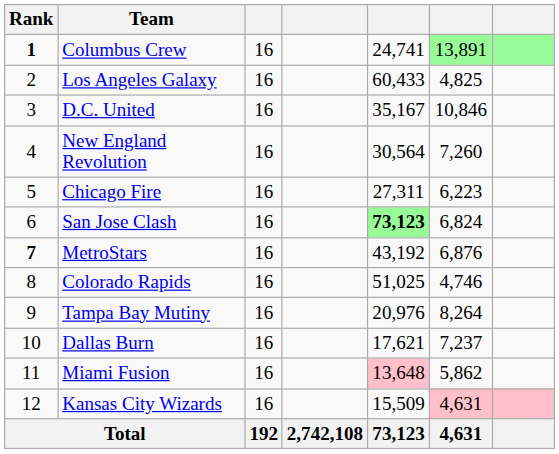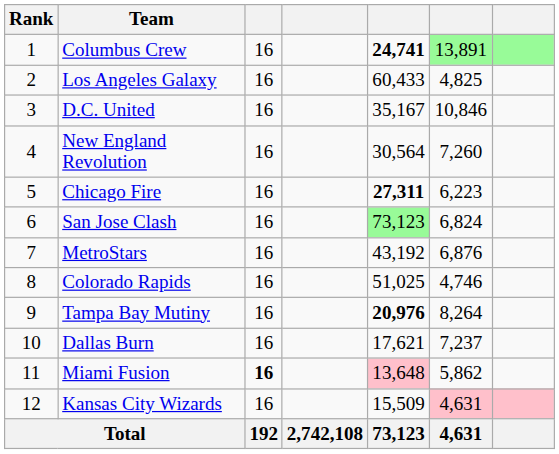(31, 49) bold -> (31, 49) normal
(399, 49) normal -> (399, 49) bold
(399, 191) normal -> (399, 191) bold
(399, 222) bold -> (399, 222) normal
(31, 252) bold -> (31, 252) normal
(399, 312) normal -> (399, 312) bold
(264, 373) normal -> (264, 373) bold
